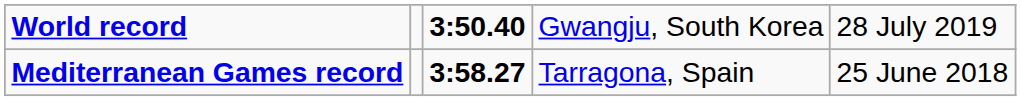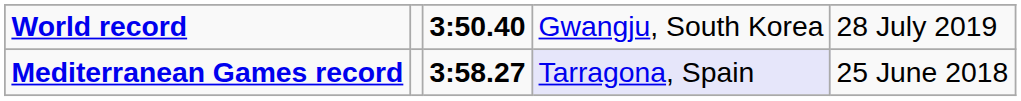(646, 71) no background -> (646, 71) lavender background
